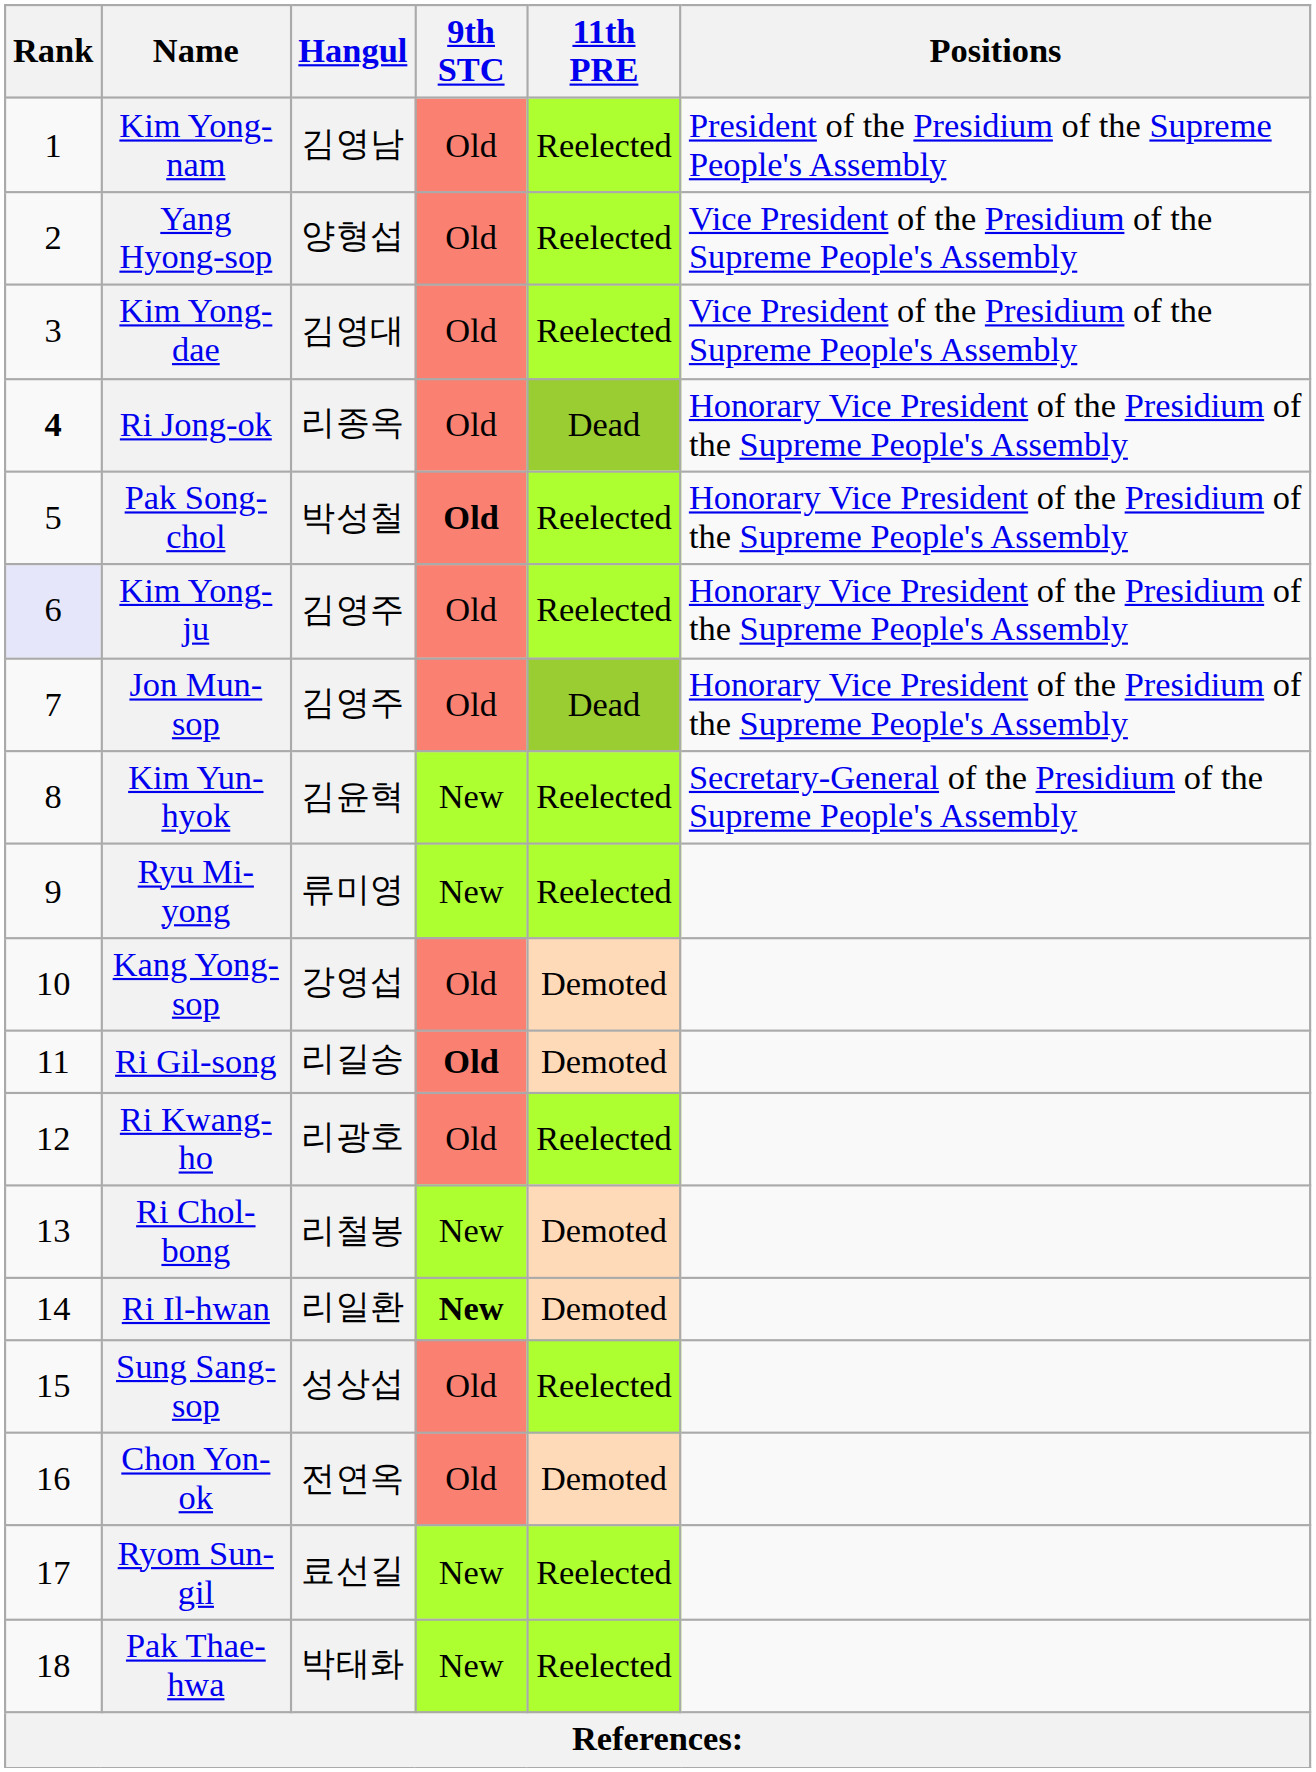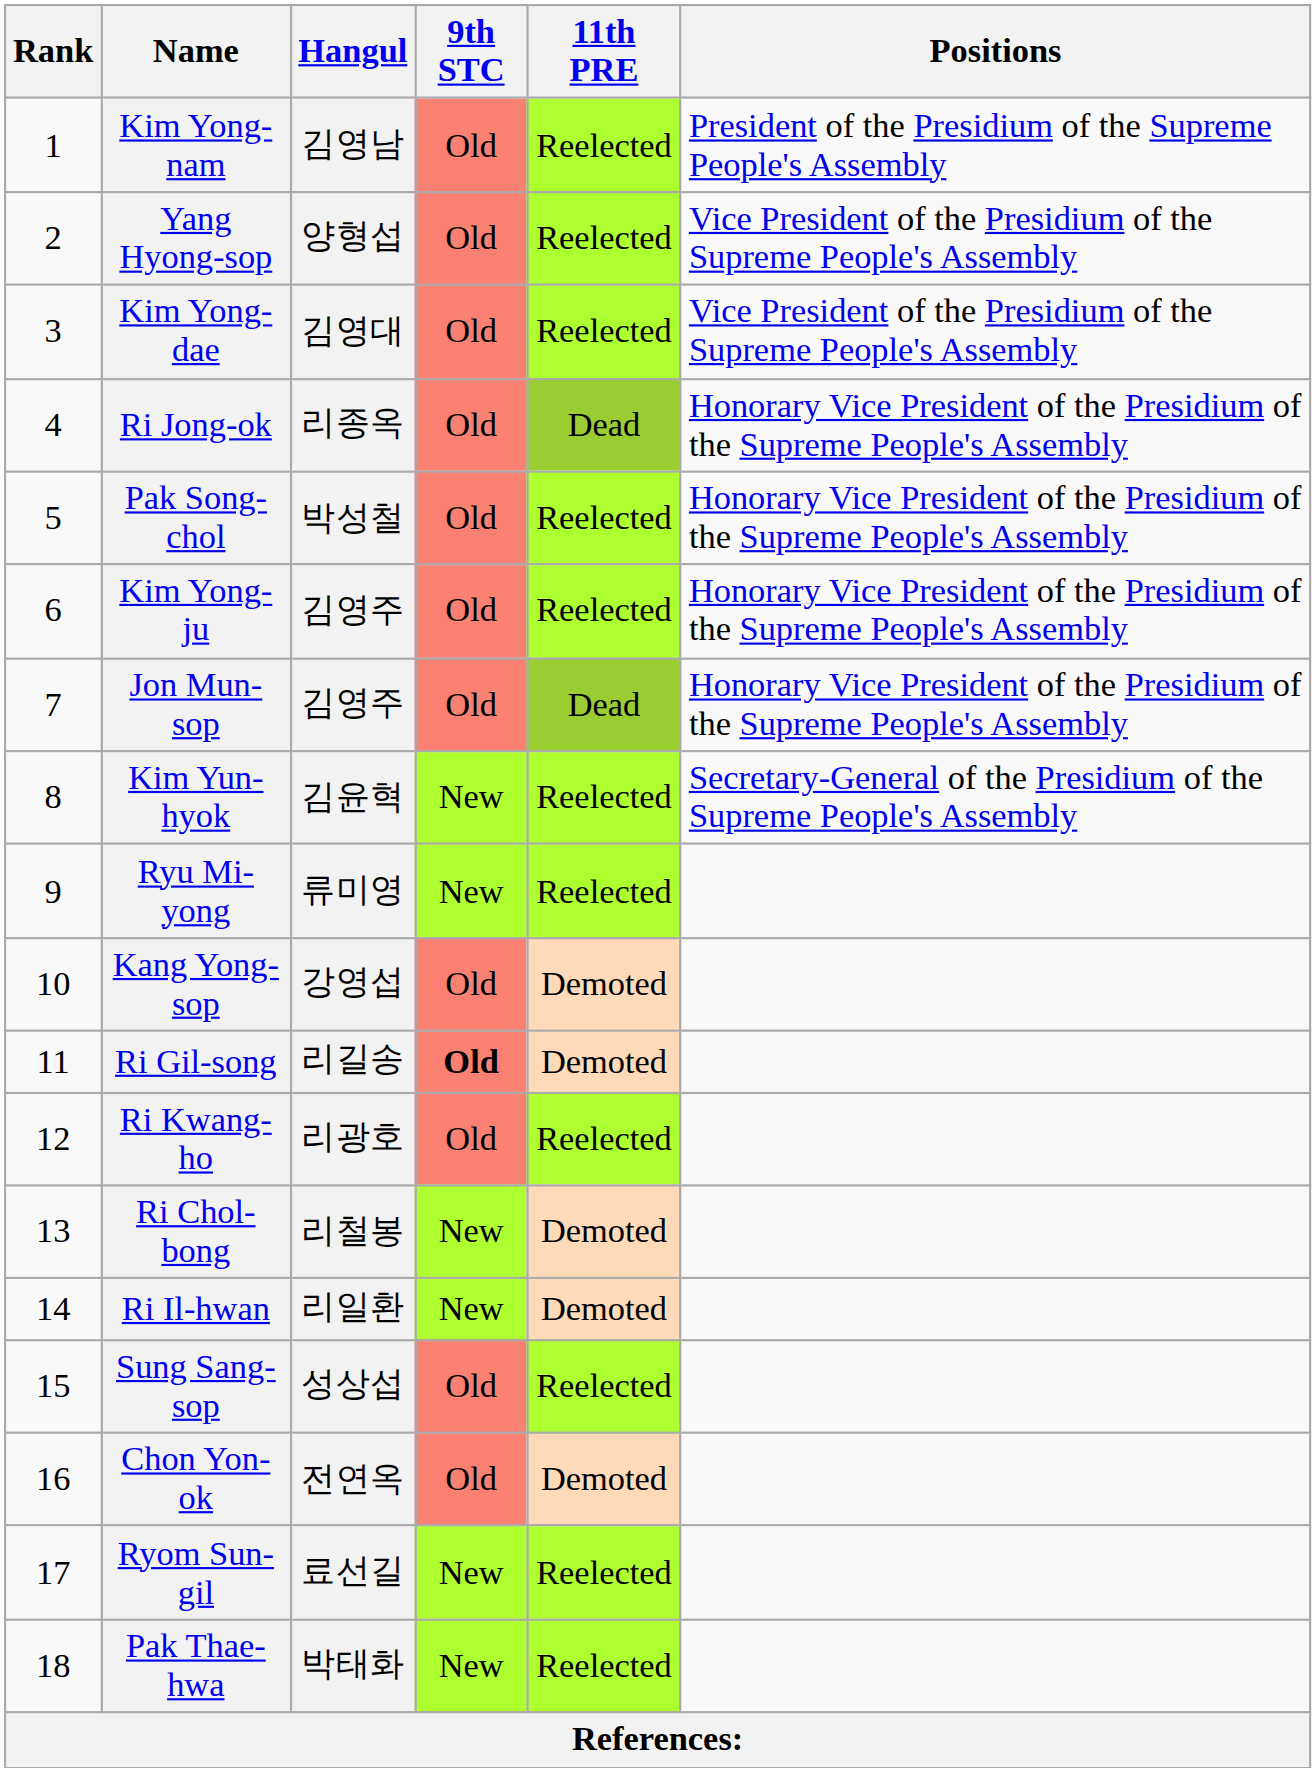(53, 424) bold -> (53, 424) normal
(471, 517) bold -> (471, 517) normal
(53, 610) lavender background -> (53, 610) no background
(471, 1308) bold -> (471, 1308) normal
